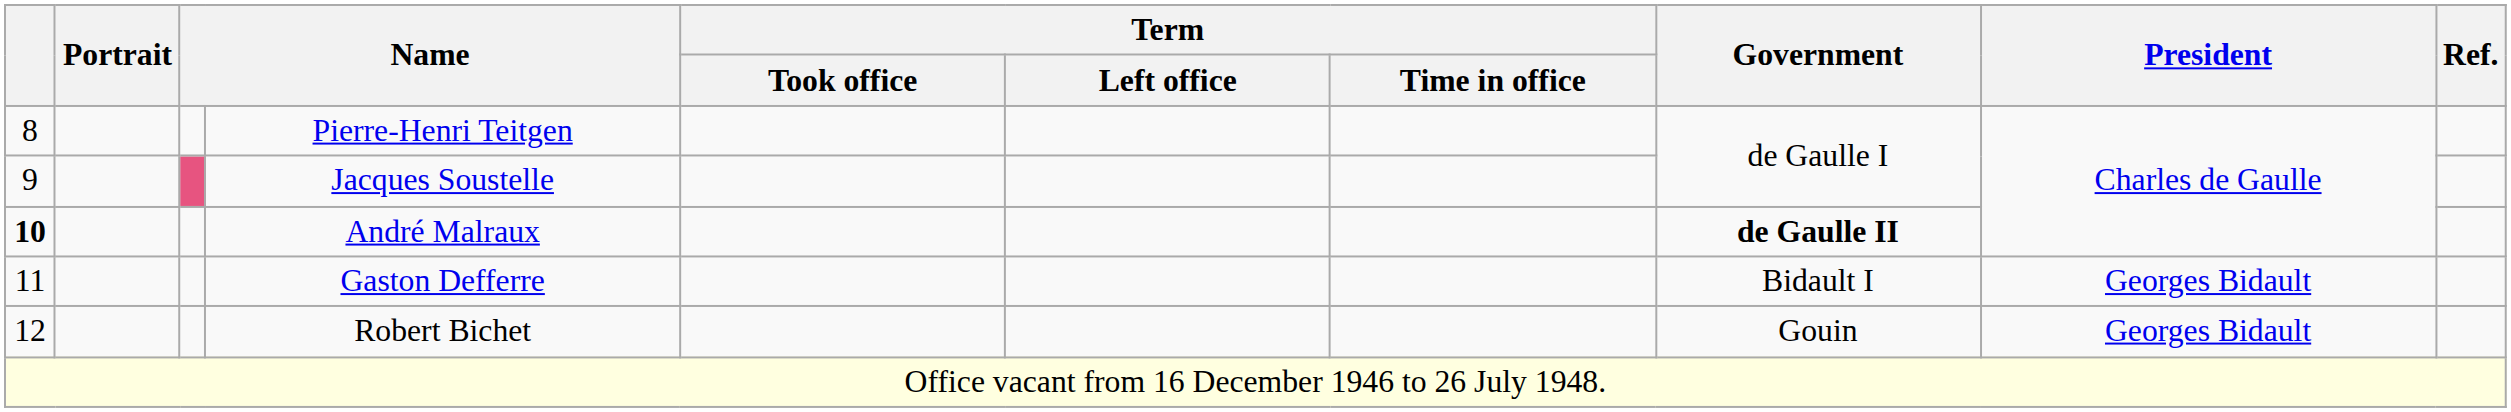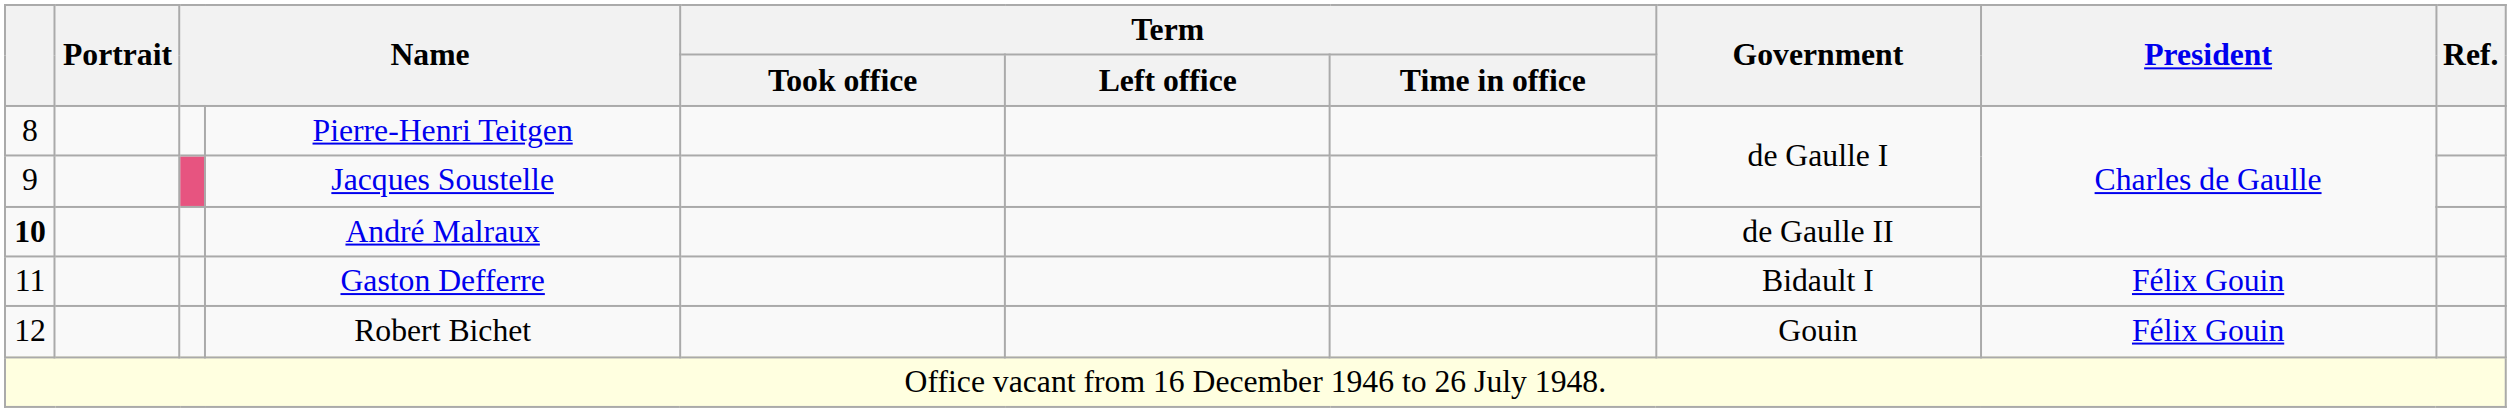(1818, 230) bold -> (1818, 230) normal
(2208, 280) Georges Bidault -> (2208, 280) Félix Gouin
(2208, 331) Georges Bidault -> (2208, 331) Félix Gouin
